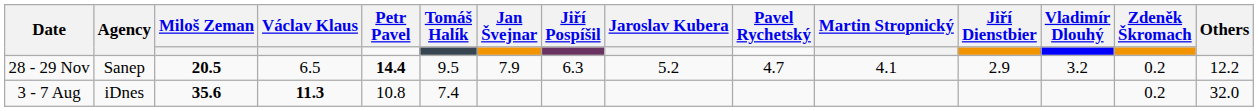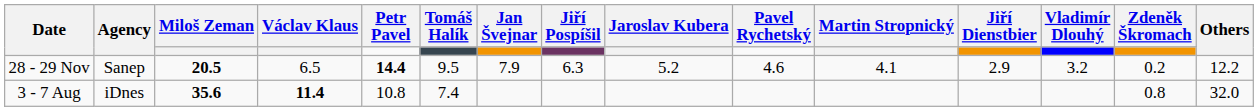(774, 67) 4.7 -> (774, 67) 4.6
(310, 92) 11.3 -> (310, 92) 11.4
(1155, 92) 0.2 -> (1155, 92) 0.8
